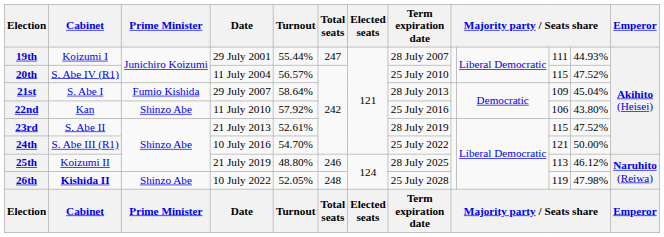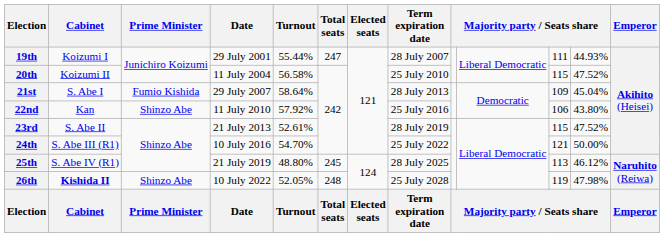(85, 74) S. Abe IV (R1) -> (85, 74) Koizumi II
(296, 74) 56.57% -> (296, 74) 56.58%
(85, 162) Koizumi II -> (85, 162) S. Abe IV (R1)
(333, 162) 246 -> (333, 162) 245
